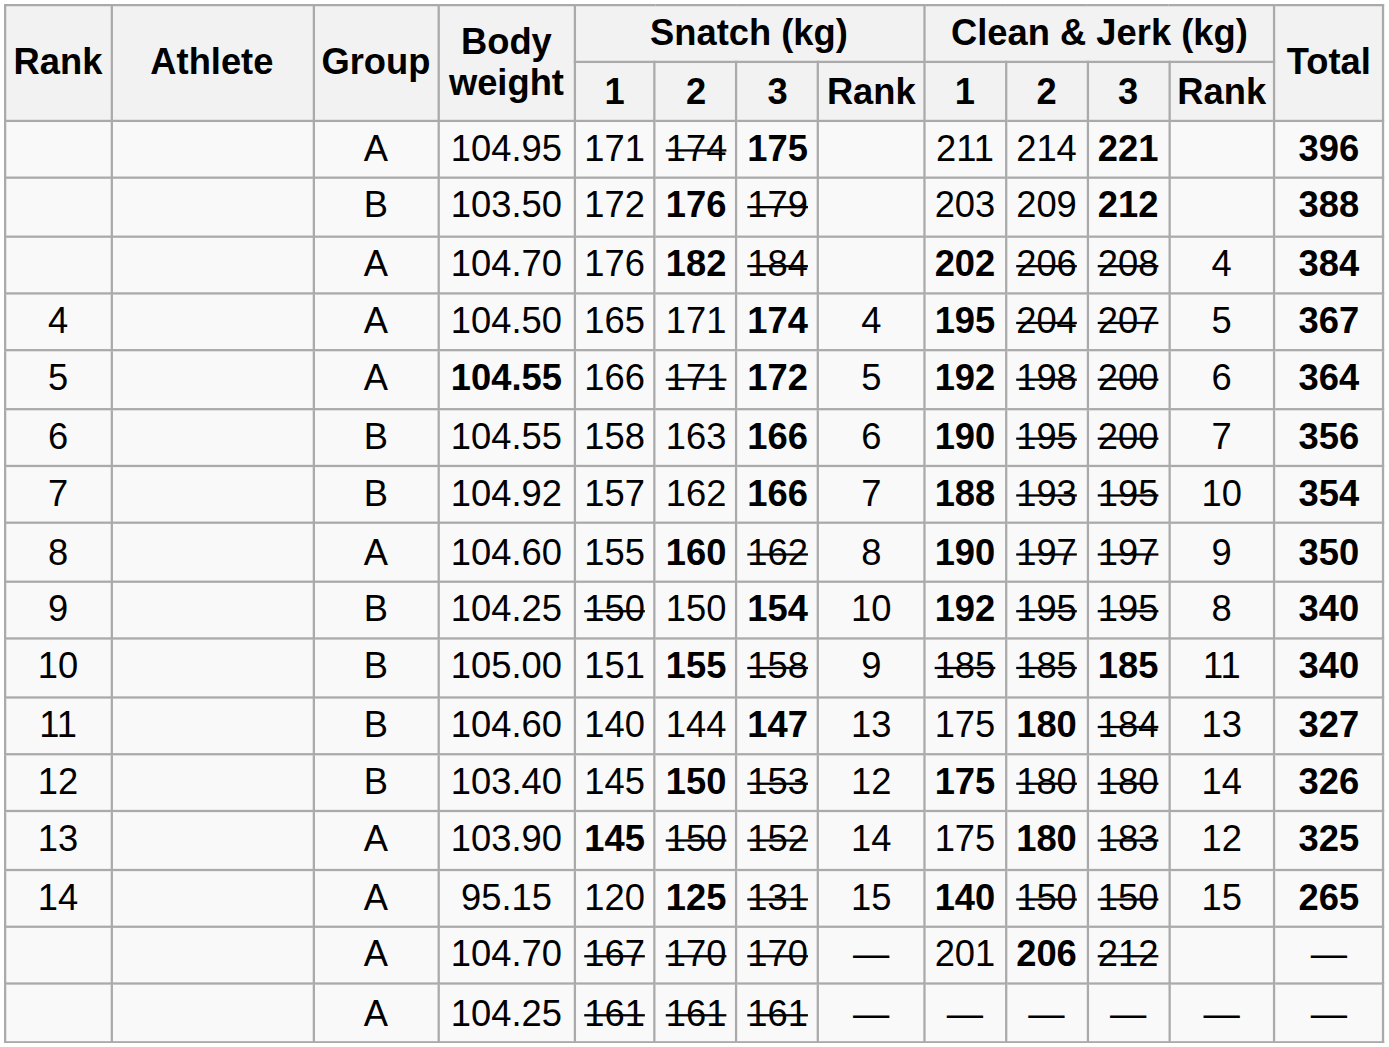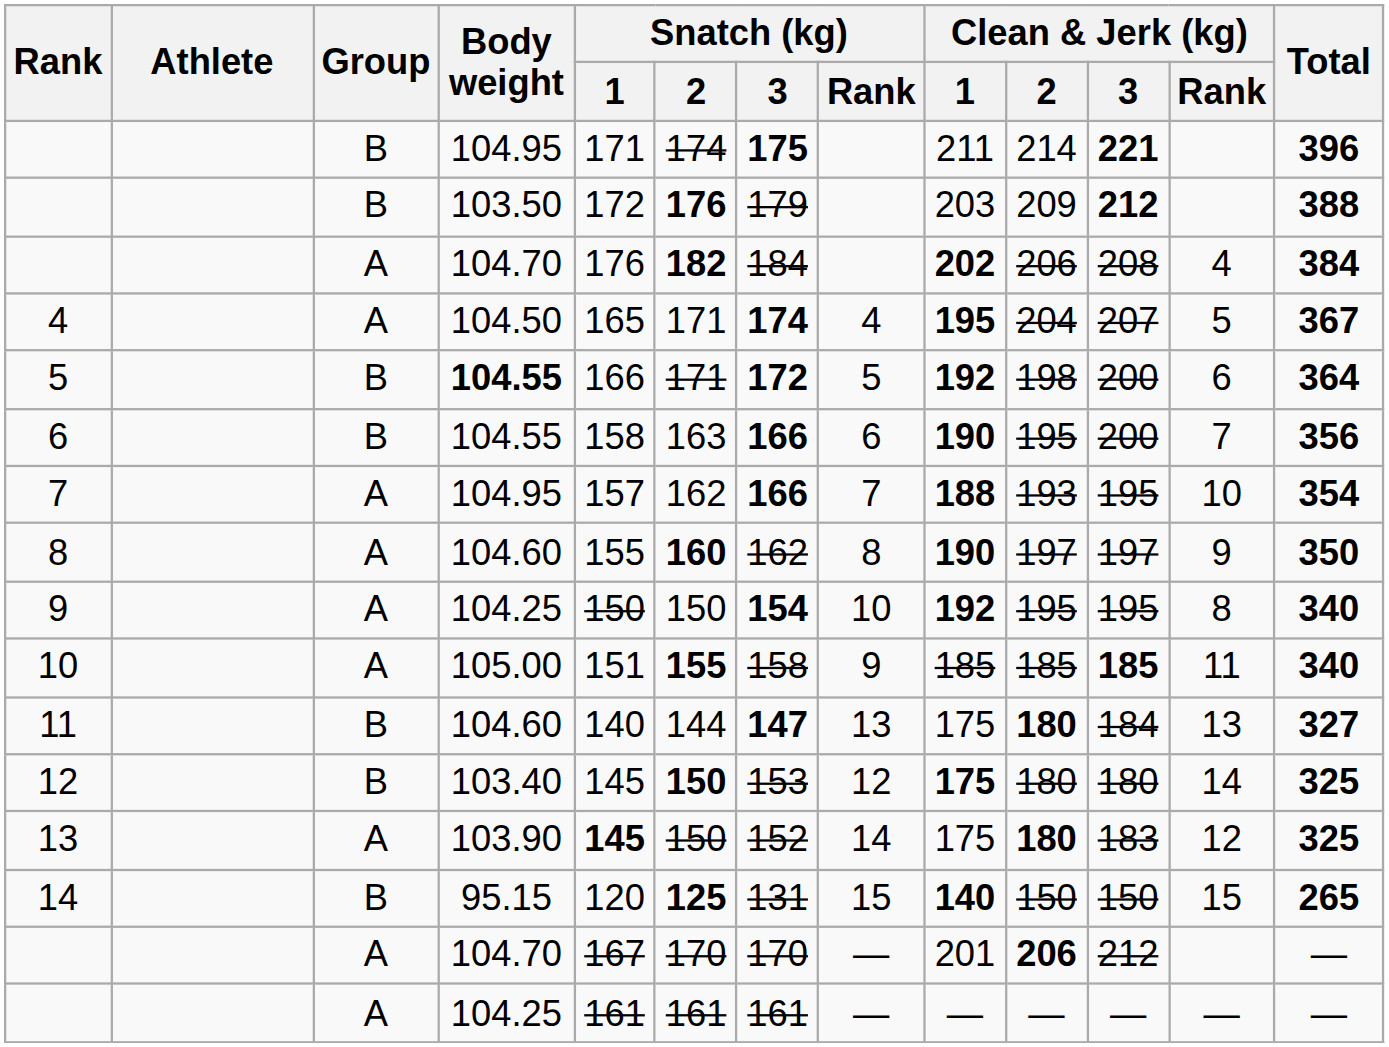(376, 148) A -> (376, 148) B
(376, 378) A -> (376, 378) B
(376, 494) B -> (376, 494) A
(506, 494) 104.92 -> (506, 494) 104.95
(376, 609) B -> (376, 609) A
(376, 666) B -> (376, 666) A
(1329, 782) 326 -> (1329, 782) 325
(376, 897) A -> (376, 897) B
